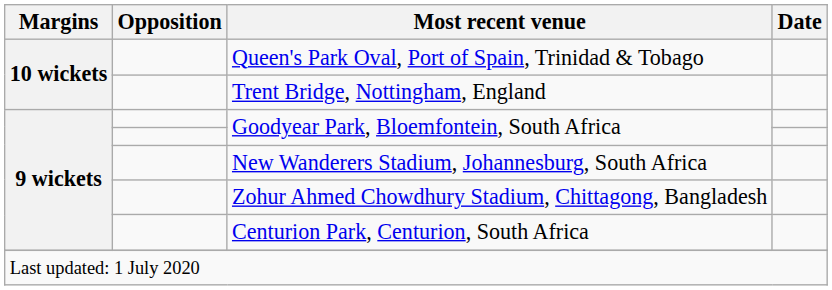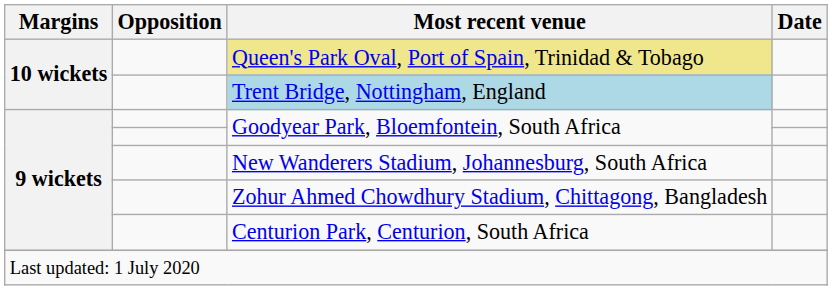(468, 57) no background -> (468, 57) khaki background
(389, 92) no background -> (389, 92) lightblue background
